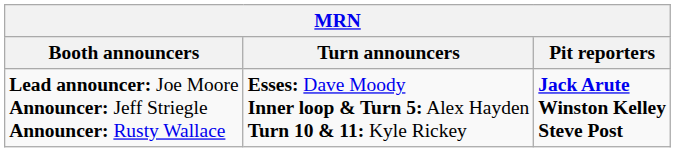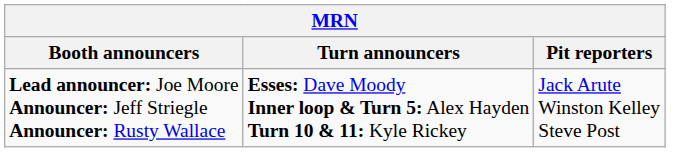(602, 107) bold -> (599, 107) normal
